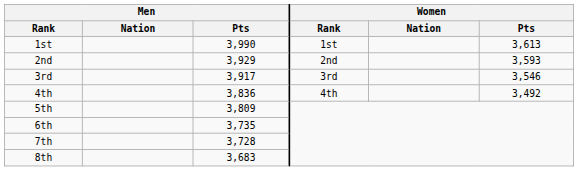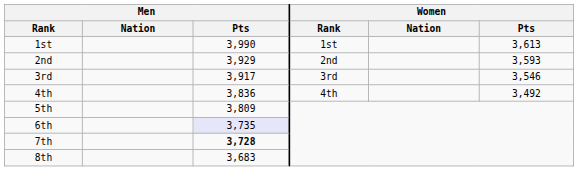(241, 125) no background -> (241, 125) lavender background
(241, 141) normal -> (241, 141) bold
